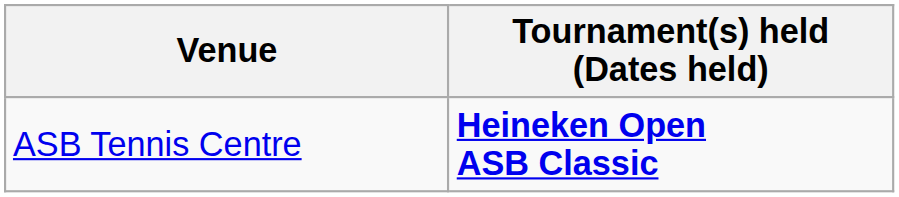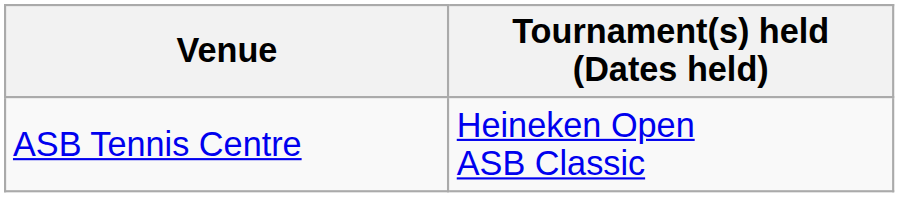(581, 143) bold -> (576, 143) normal
